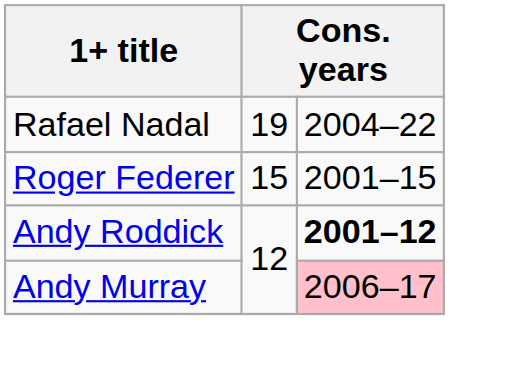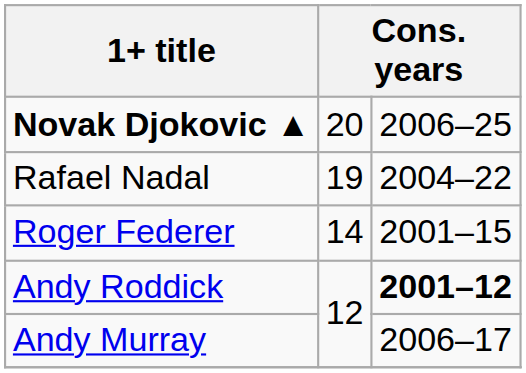+ row: (161, 123)
(269, 178) 15 -> (345, 232) 14
(370, 286) pink background -> (446, 340) no background
